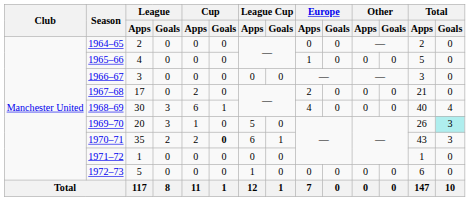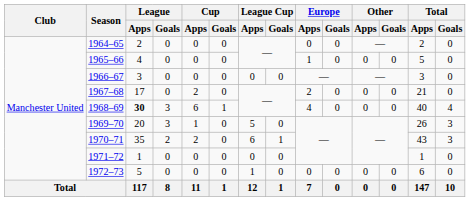(139, 108) normal -> (139, 108) bold
(450, 124) paleturquoise background -> (450, 124) no background
(224, 140) bold -> (224, 140) normal
